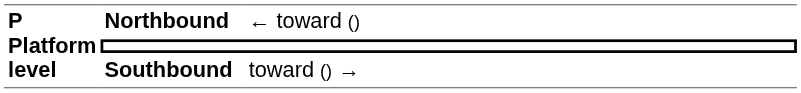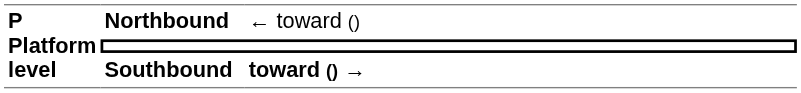(304, 69) normal -> (307, 69) bold
